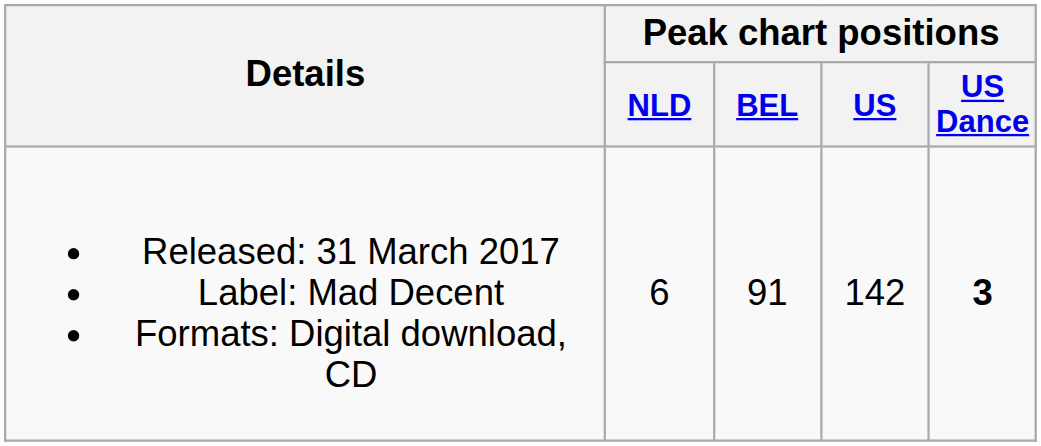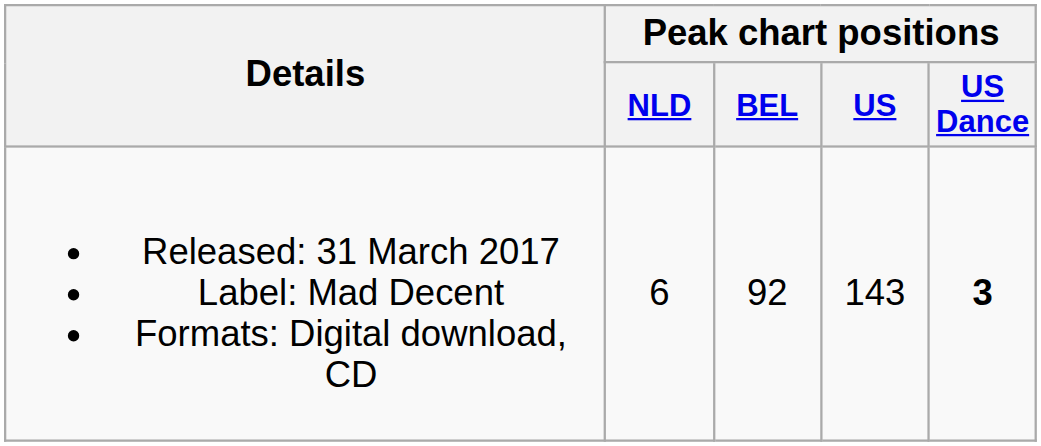(767, 292) 91 -> (767, 292) 92
(875, 292) 142 -> (875, 292) 143
